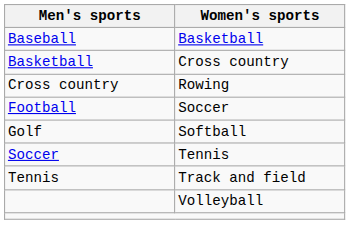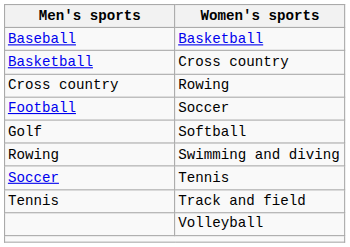+ row: (259, 155)
